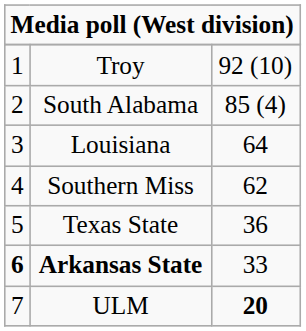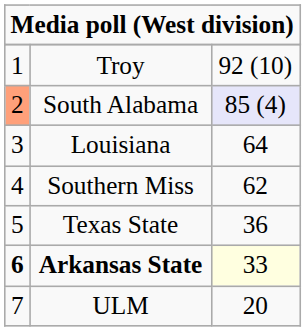(17, 105) no background -> (17, 105) lightsalmon background
(255, 105) no background -> (255, 105) lavender background
(255, 265) no background -> (255, 265) lightyellow background
(255, 305) bold -> (255, 305) normal
